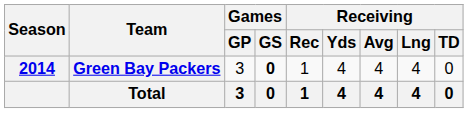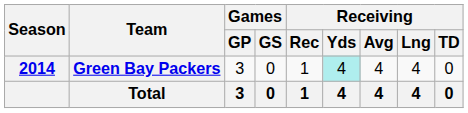(270, 68) bold -> (270, 68) normal
(341, 68) no background -> (341, 68) paleturquoise background
